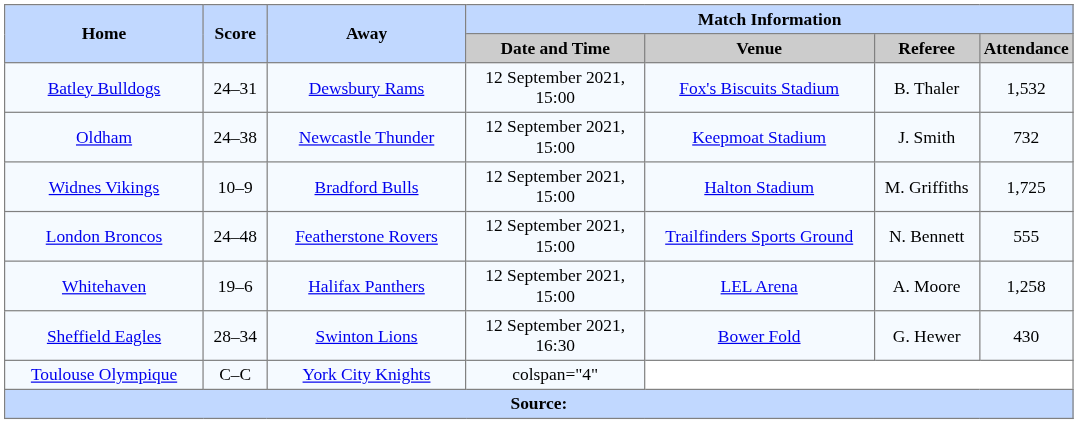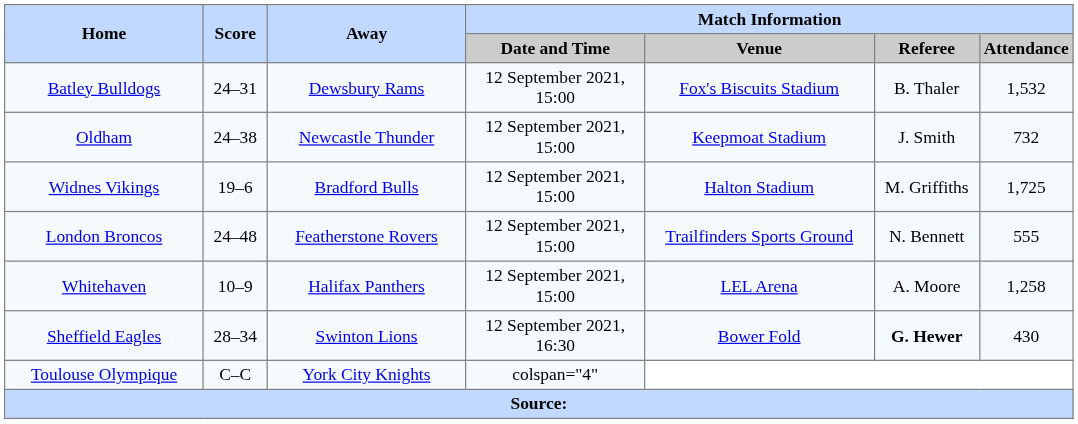(235, 186) 10–9 -> (235, 186) 19–6
(235, 285) 19–6 -> (235, 285) 10–9
(927, 335) normal -> (927, 335) bold
